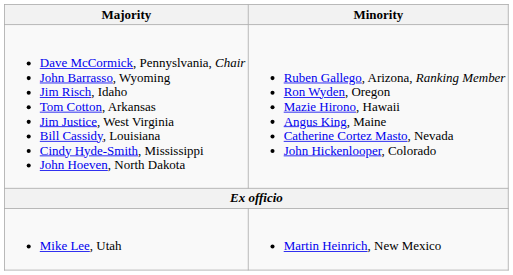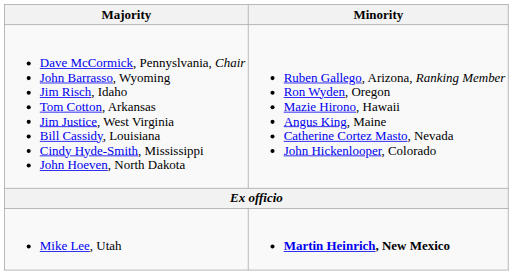(378, 246) normal -> (378, 246) bold
